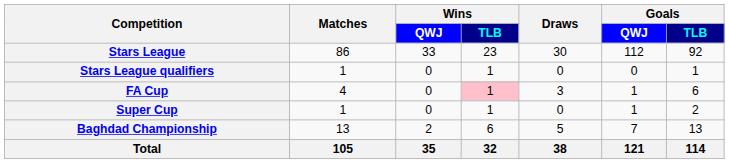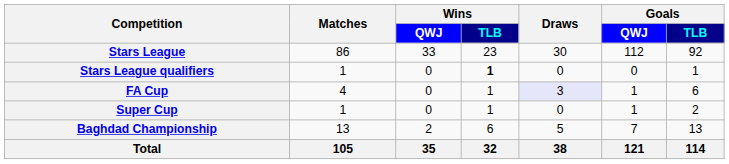(490, 71) normal -> (490, 71) bold
(490, 91) pink background -> (490, 91) no background
(560, 91) no background -> (560, 91) lavender background
